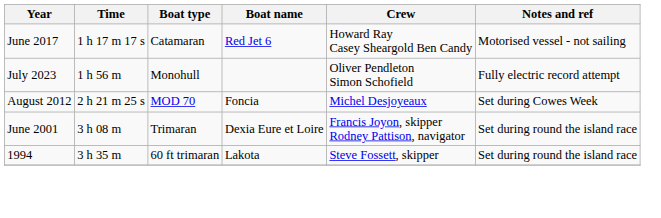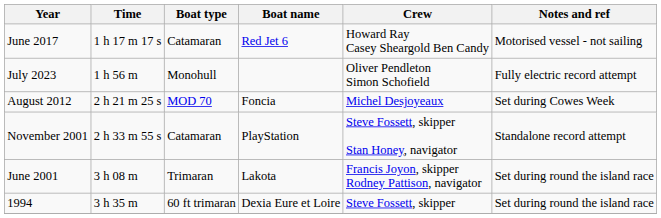+ row: (48, 135)
(274, 128) Dexia Eure et Loire -> (259, 176) Lakota
(242, 155) Lakota -> (291, 203) Dexia Eure et Loire
